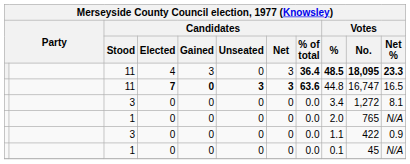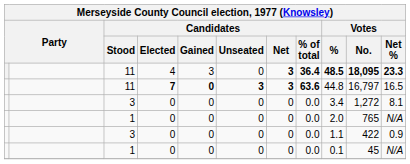(291, 71) normal -> (291, 71) bold
(364, 87) 16,747 -> (364, 87) 16,797
